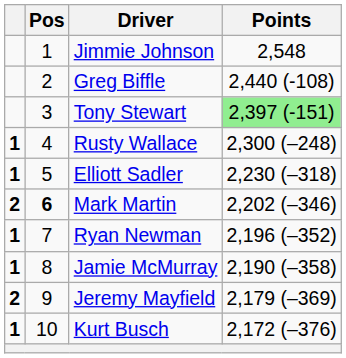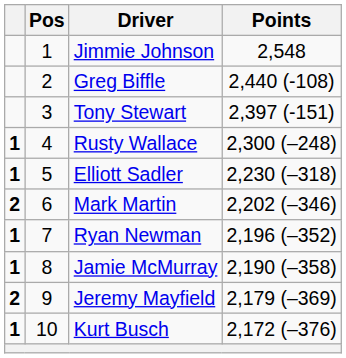(282, 113) lightgreen background -> (282, 113) no background
(47, 205) bold -> (47, 205) normal
